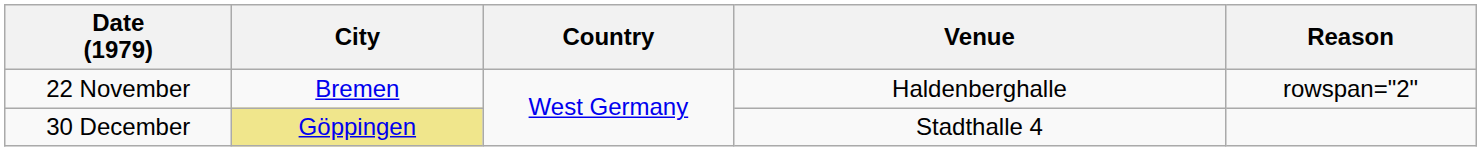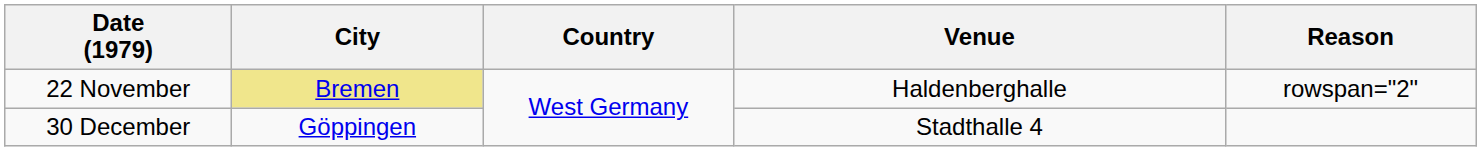(357, 88) no background -> (357, 88) khaki background
(357, 126) khaki background -> (357, 126) no background
